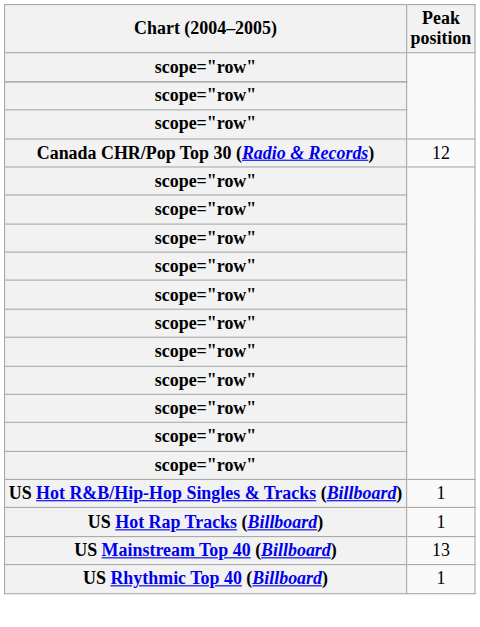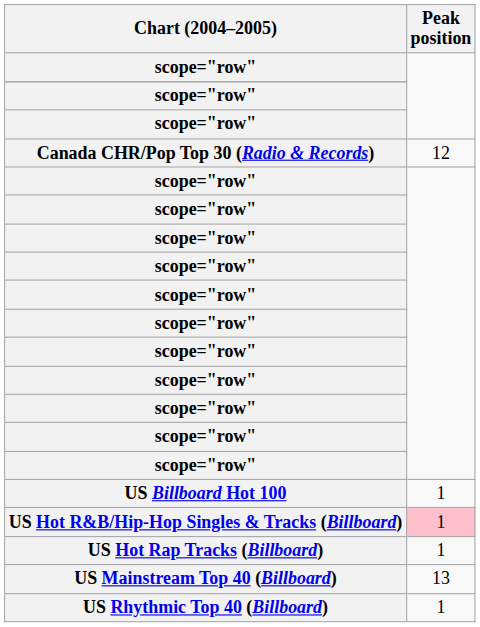+ row: (205, 493)
(441, 493) no background -> (441, 522) pink background
